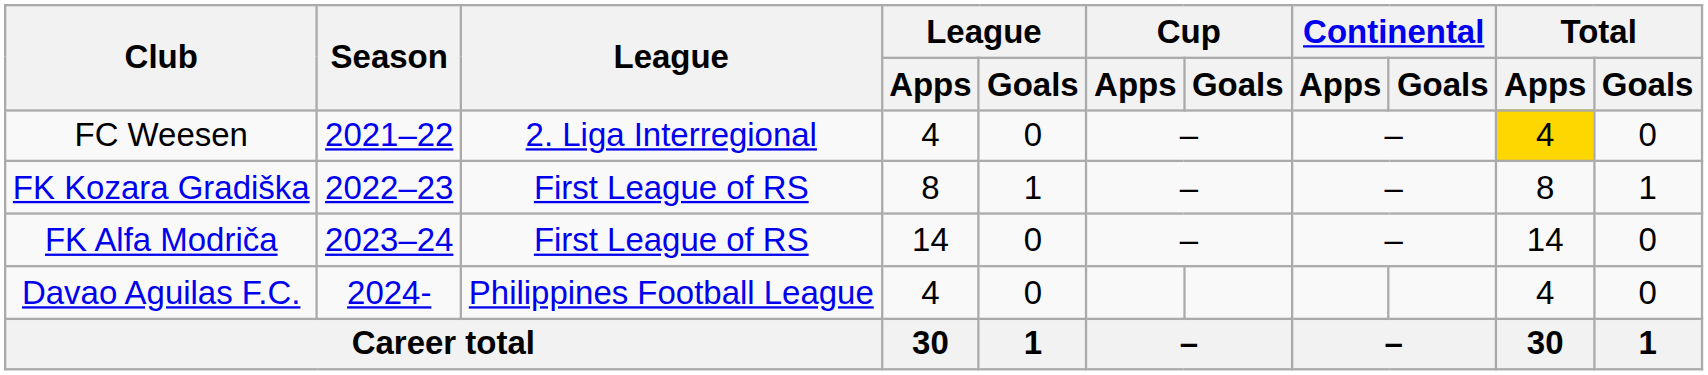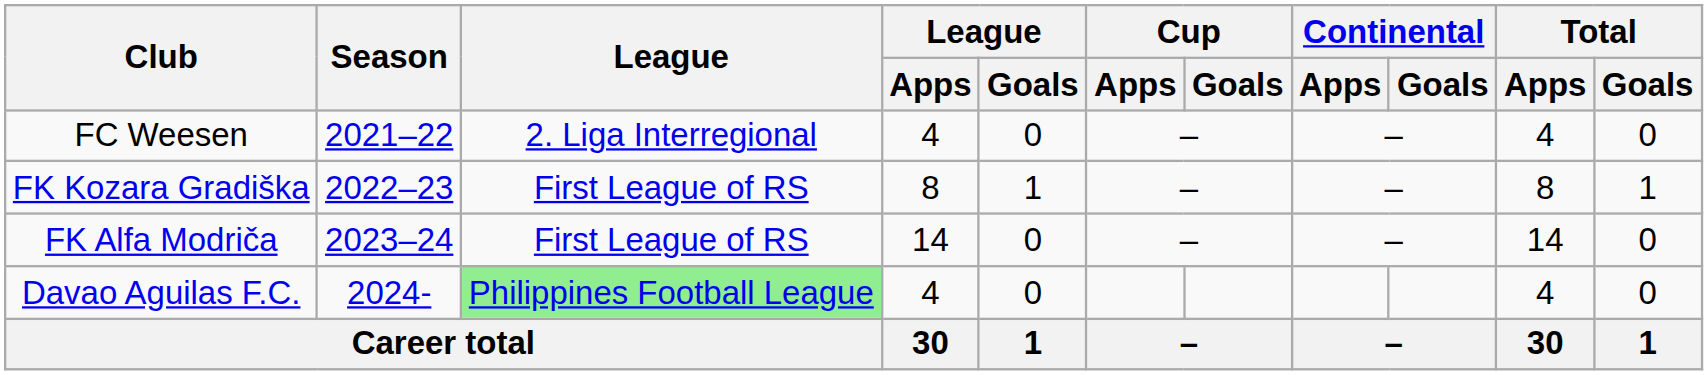(1545, 136) gold background -> (1545, 136) no background
(671, 292) no background -> (671, 292) lightgreen background
